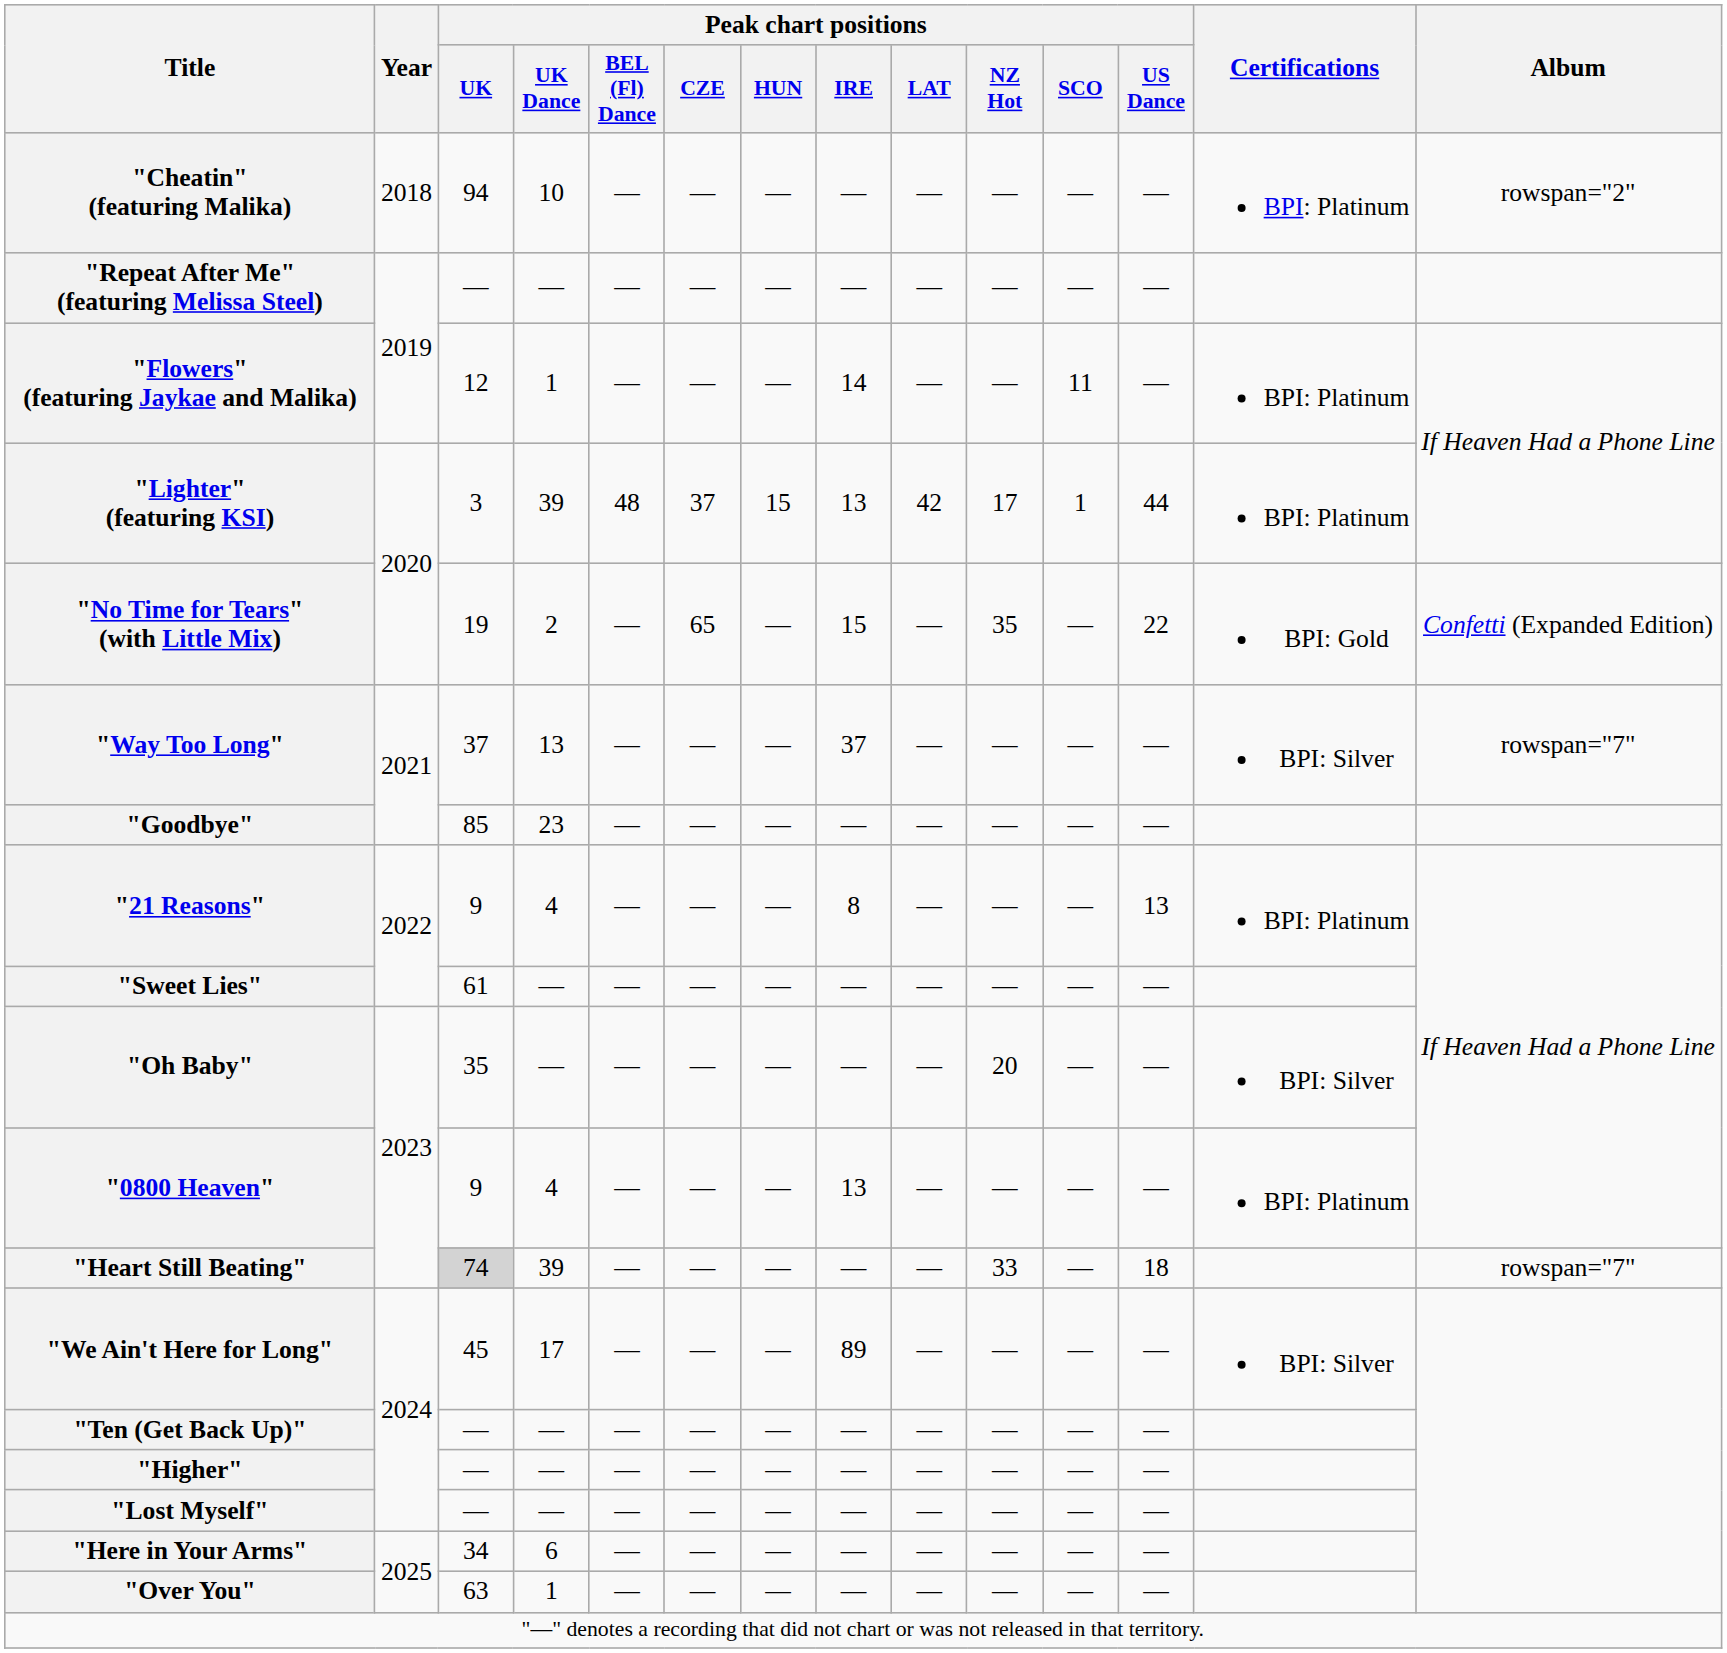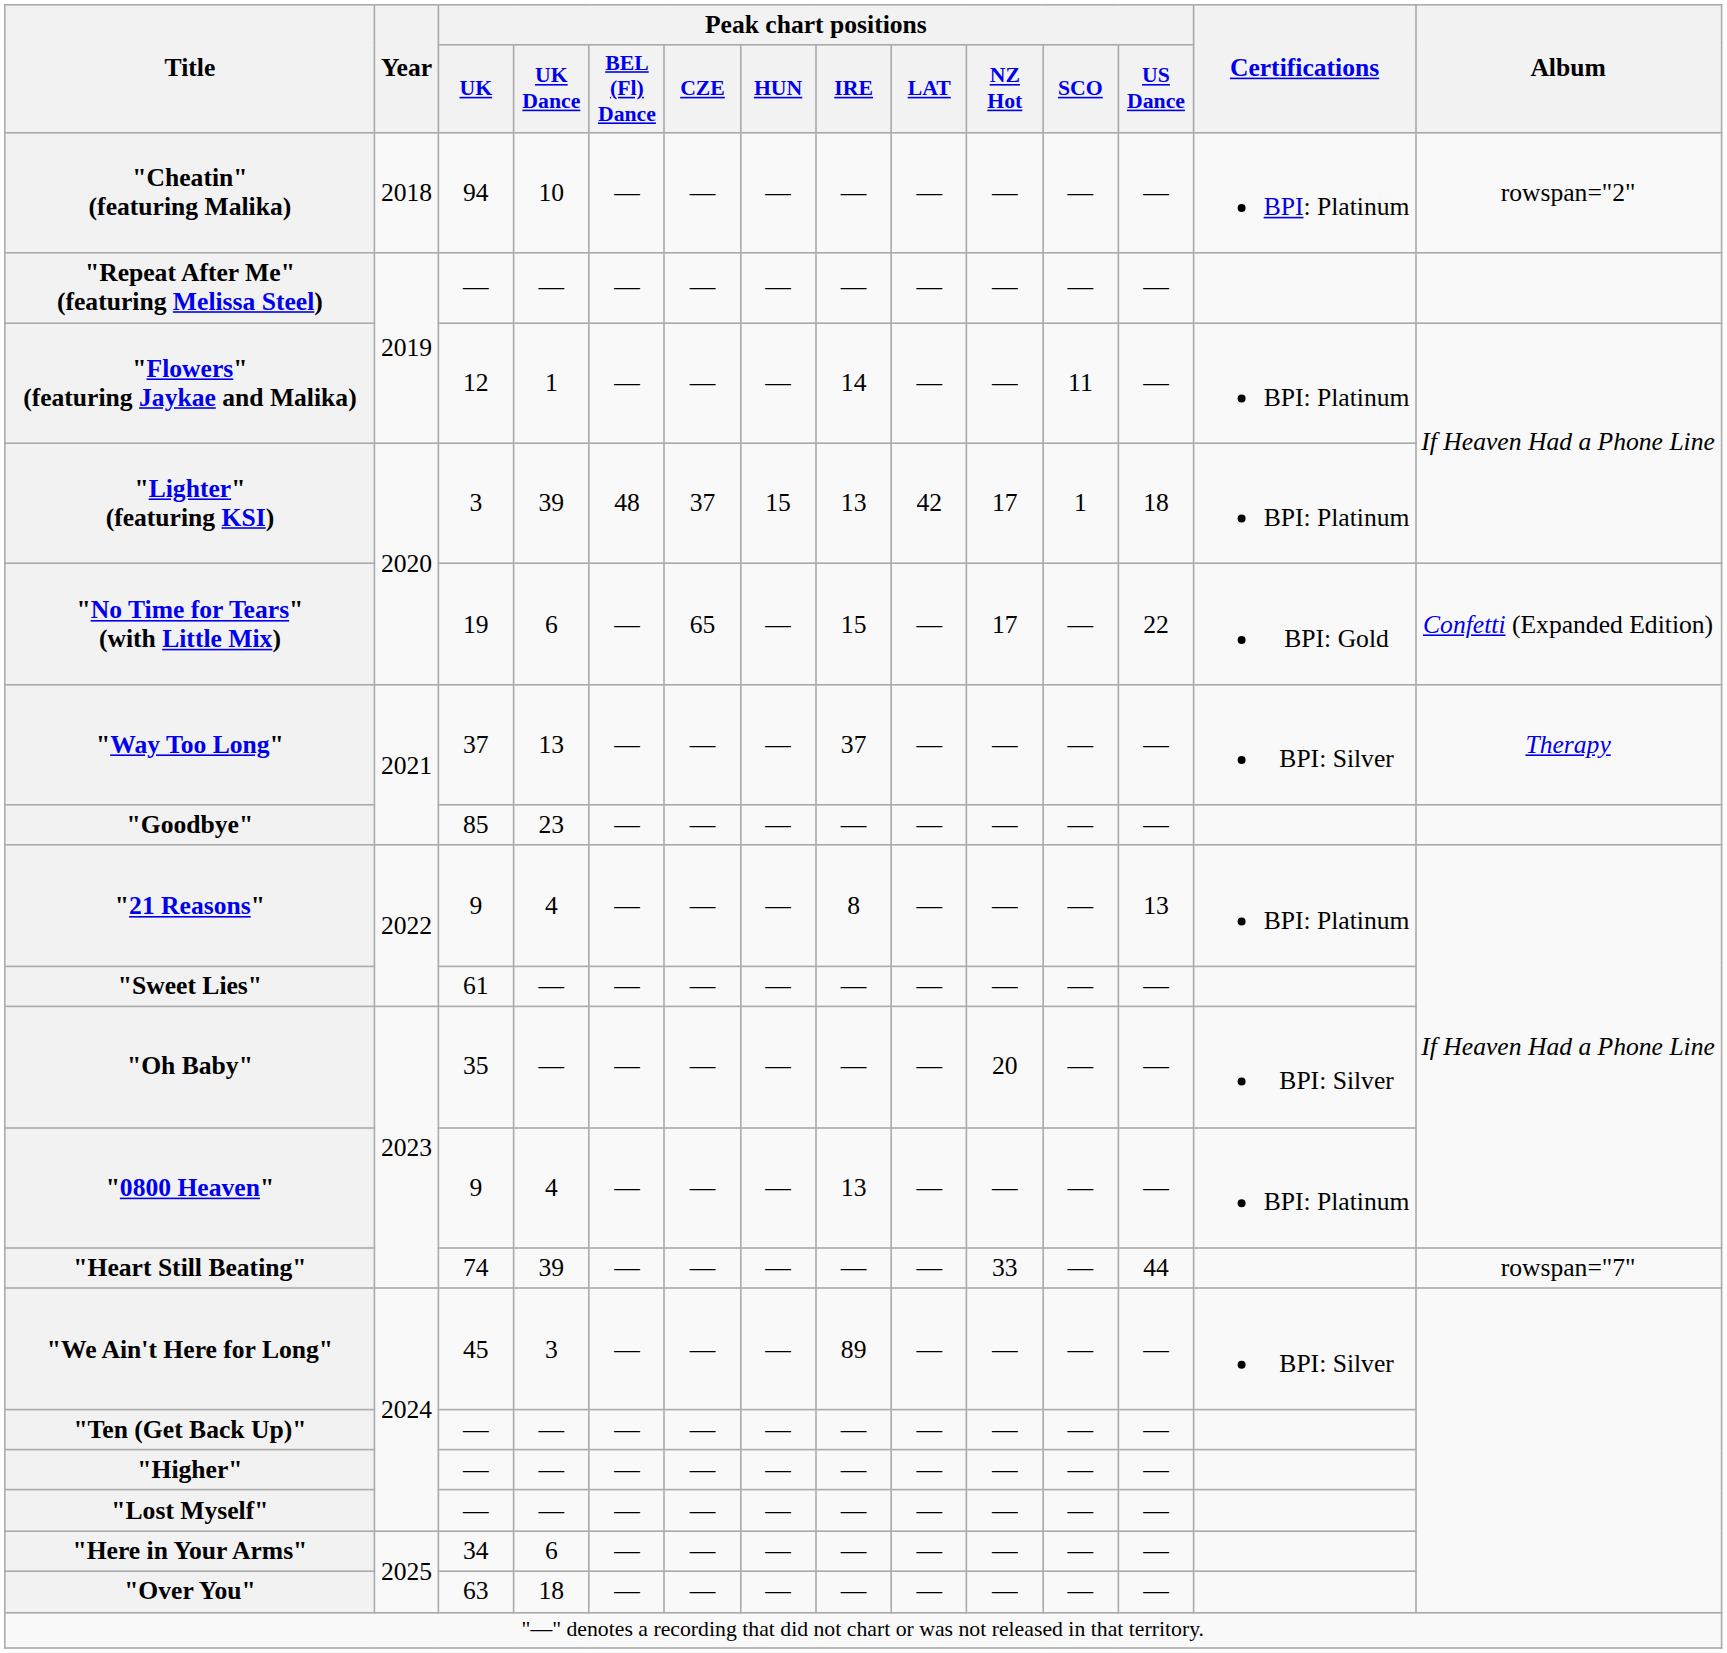(1156, 503) 44 -> (1156, 503) 18
(551, 623) 2 -> (551, 623) 6
(1005, 623) 35 -> (1005, 623) 17
(1568, 744) rowspan="7" -> (1568, 744) Therapy
(476, 1267) lightgrey background -> (476, 1267) no background
(1156, 1267) 18 -> (1156, 1267) 44
(551, 1348) 17 -> (551, 1348) 3
(551, 1591) 1 -> (551, 1591) 18
